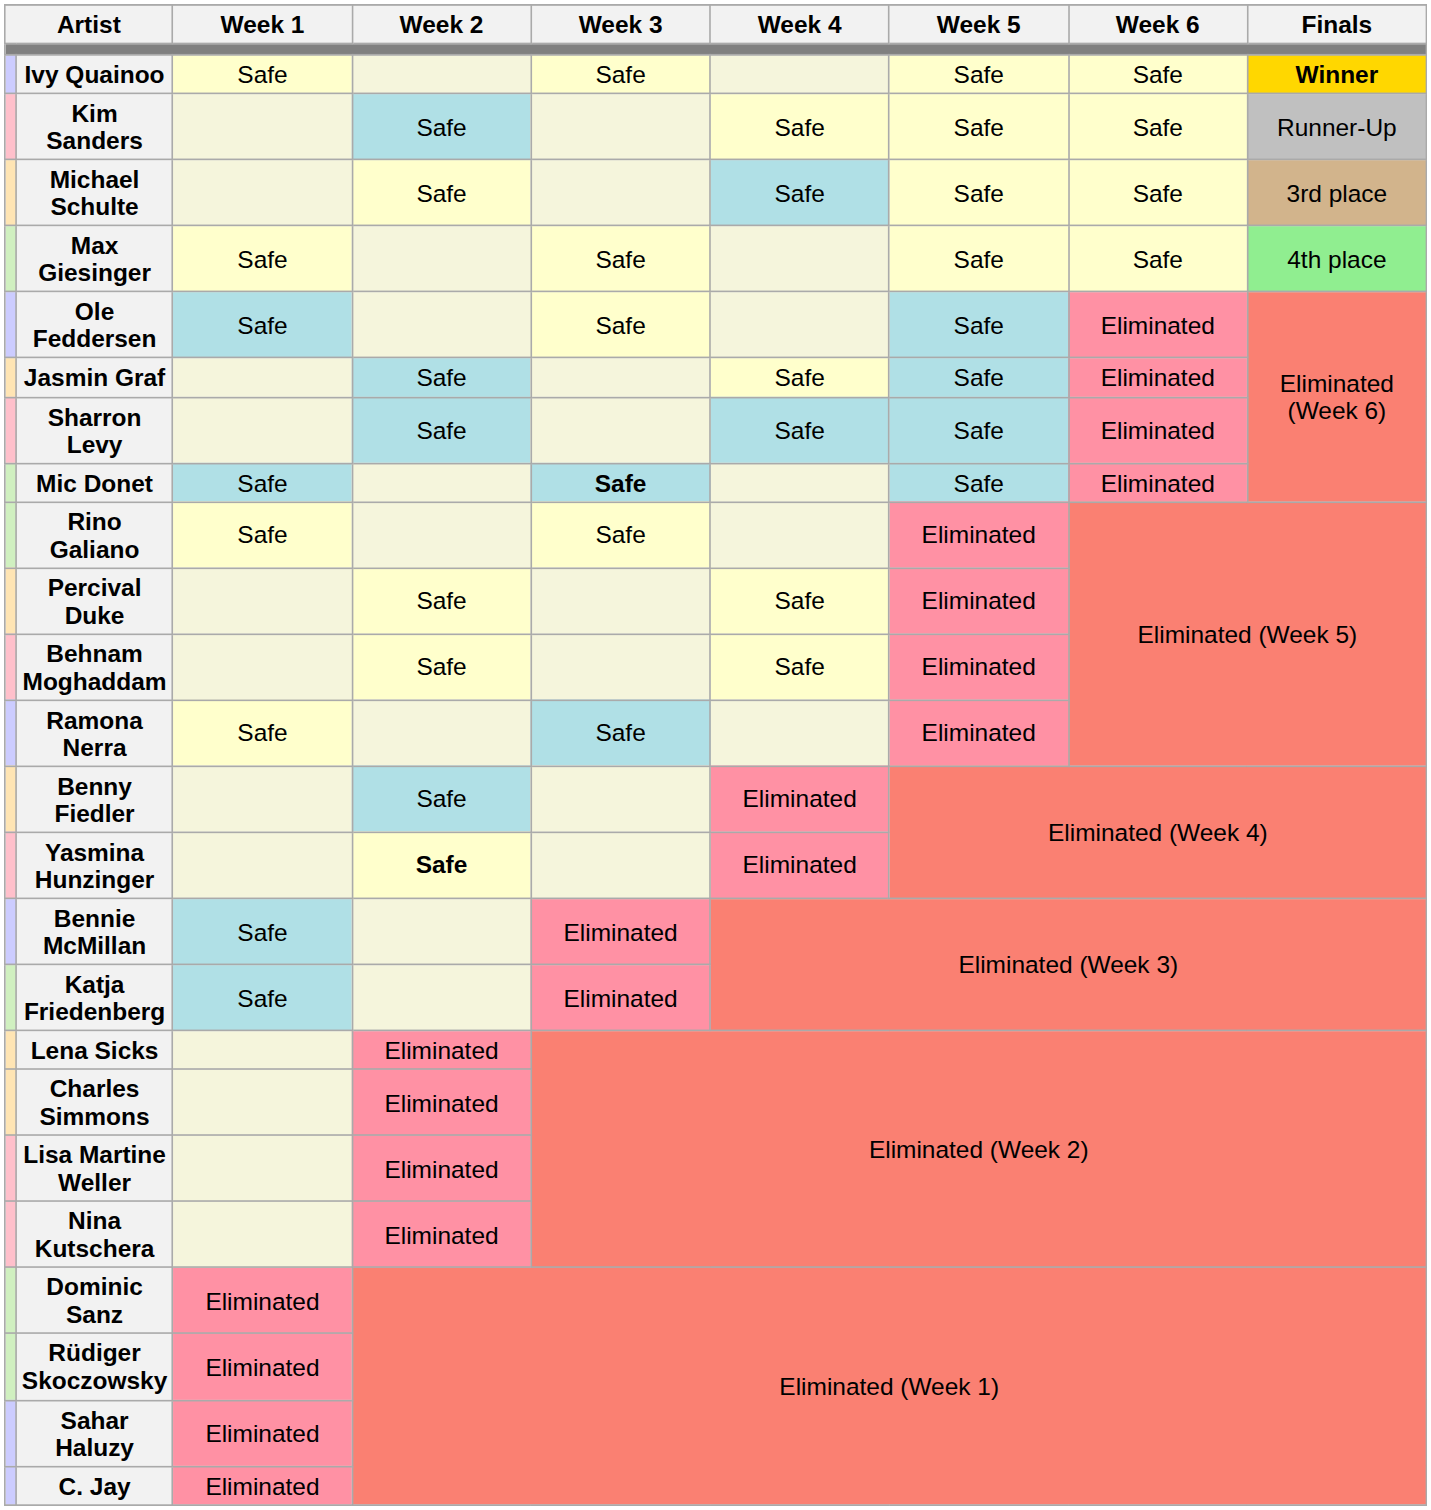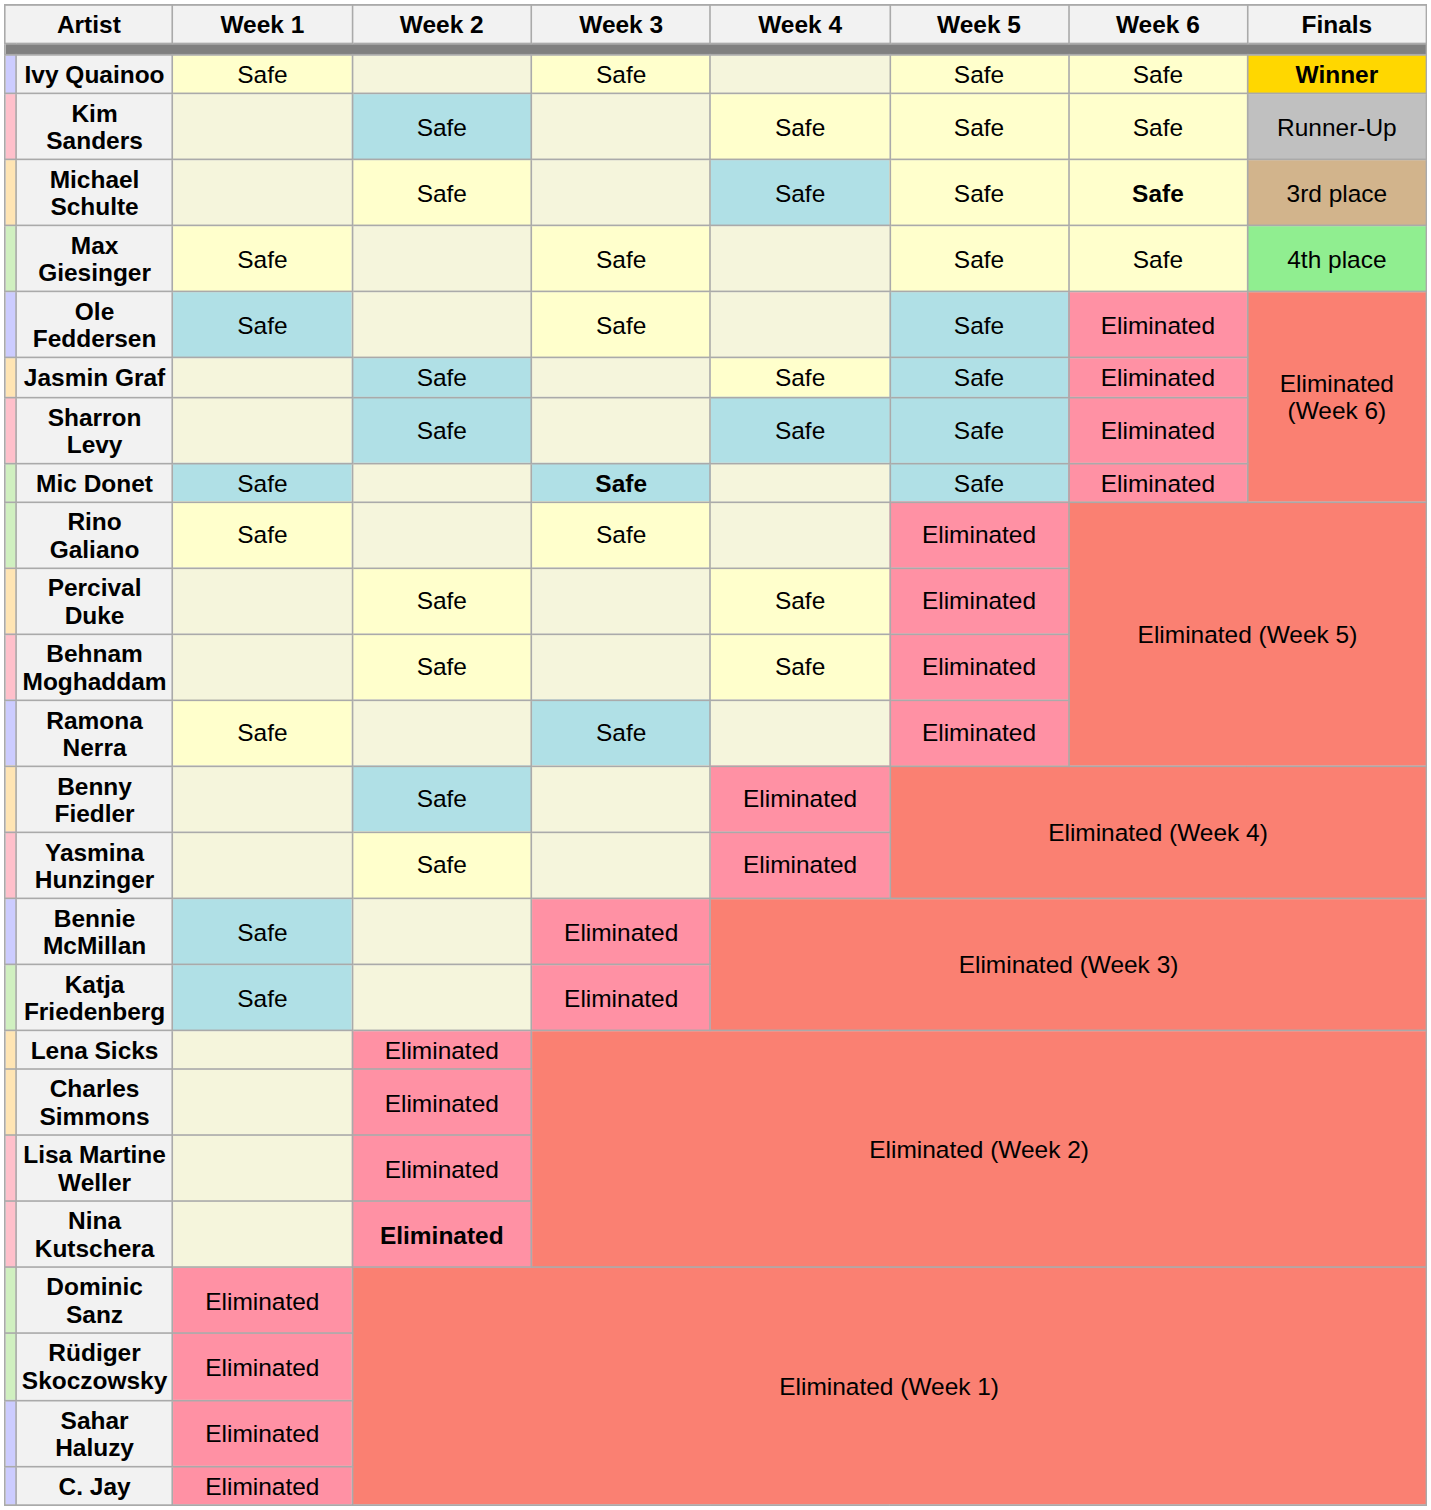(1158, 193) normal -> (1158, 193) bold
(442, 865) bold -> (442, 865) normal
(442, 1235) normal -> (442, 1235) bold
